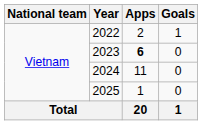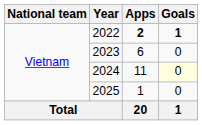(140, 33) normal -> (140, 33) bold
(178, 33) normal -> (178, 33) bold
(140, 52) bold -> (140, 52) normal
(178, 71) no background -> (178, 71) lightyellow background
